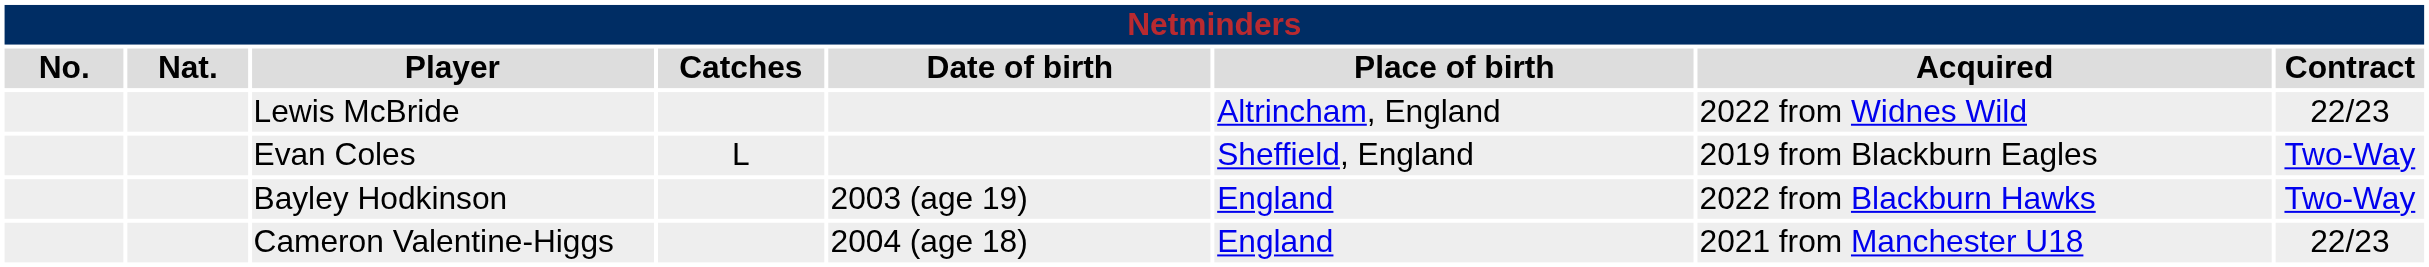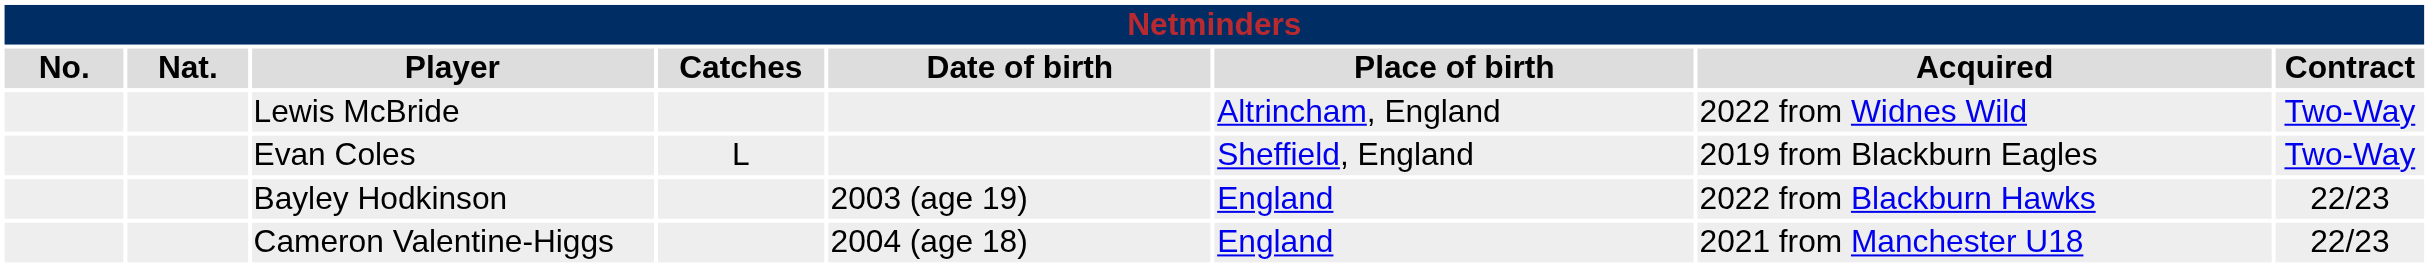(2350, 111) 22/23 -> (2350, 111) Two-Way
(2350, 198) Two-Way -> (2350, 198) 22/23
